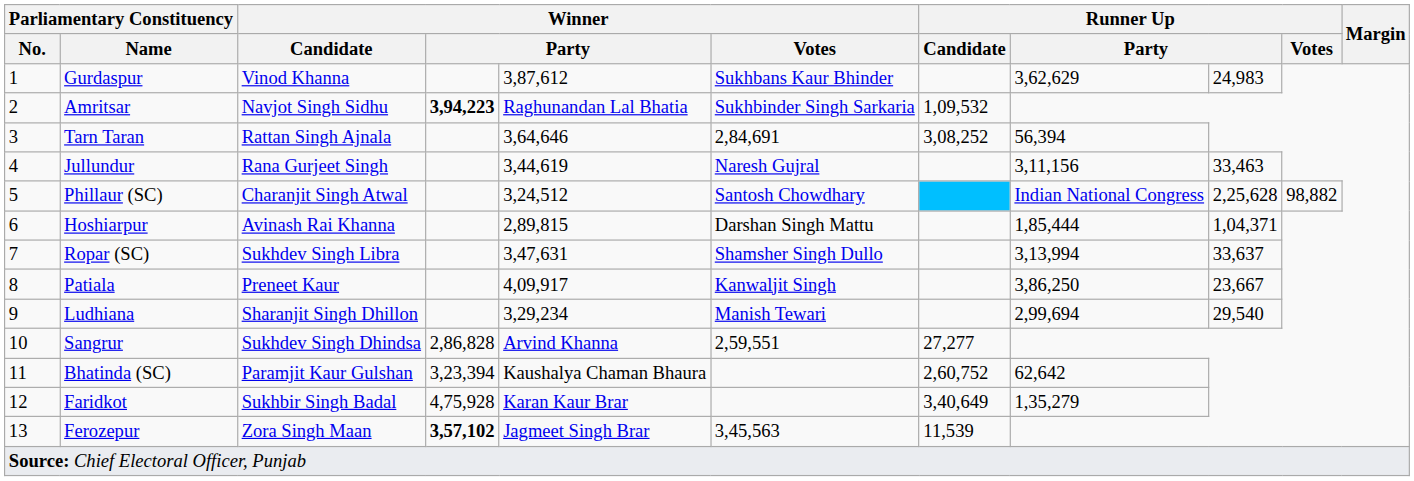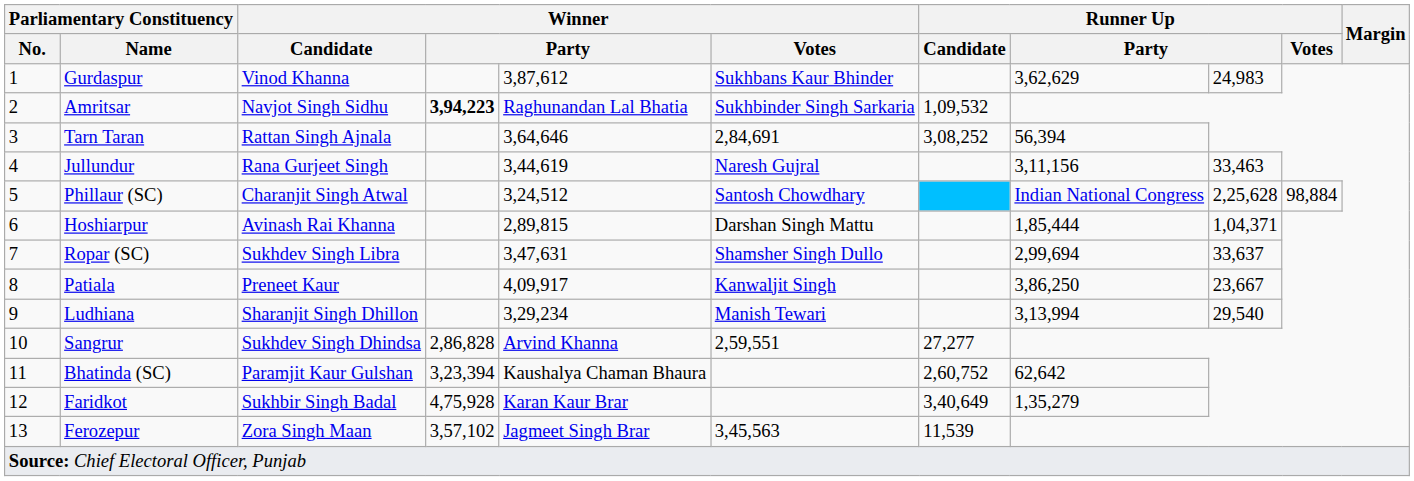(1312, 195) 98,882 -> (1312, 195) 98,884
(1047, 254) 3,13,994 -> (1047, 254) 2,99,694
(1047, 313) 2,99,694 -> (1047, 313) 3,13,994
(462, 431) bold -> (462, 431) normal
